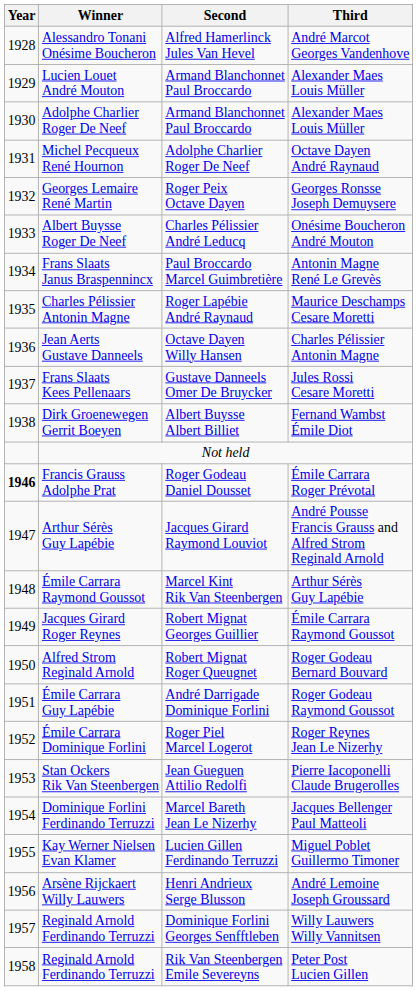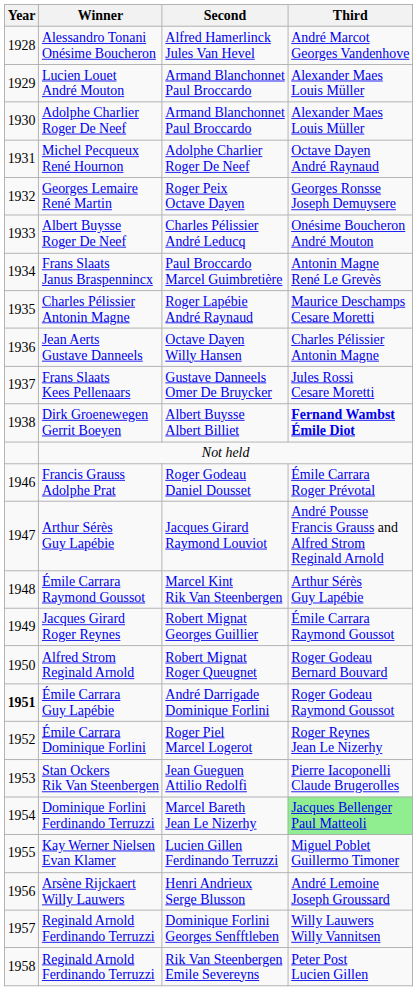(338, 422) normal -> (343, 422) bold
(22, 482) bold -> (22, 482) normal
(22, 702) normal -> (22, 702) bold
(342, 815) no background -> (342, 815) lightgreen background
